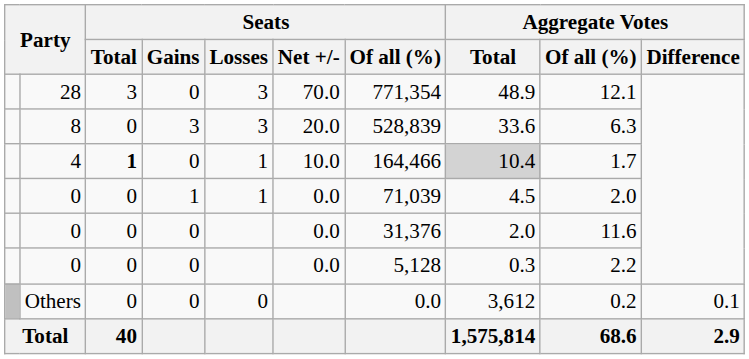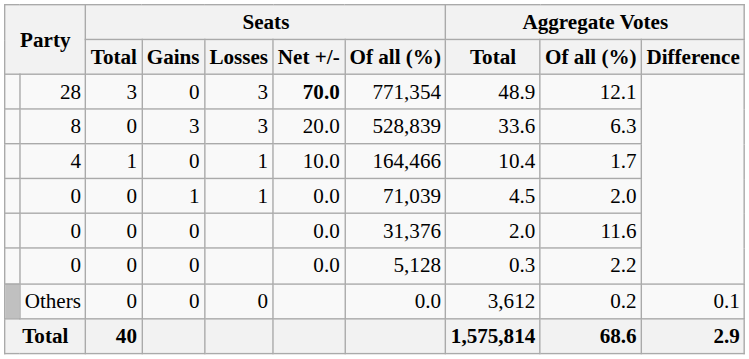(321, 91) normal -> (321, 91) bold
(132, 161) bold -> (132, 161) normal
(517, 161) lightgrey background -> (517, 161) no background
